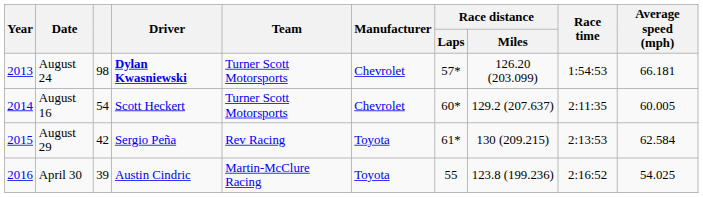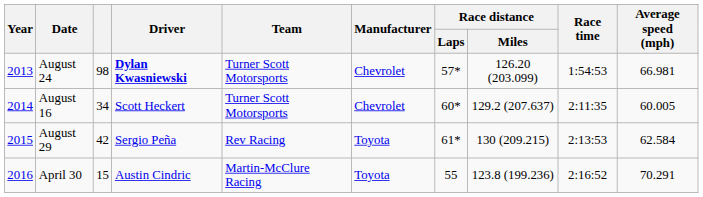(657, 70) 66.181 -> (657, 70) 66.981
(103, 105) 54 -> (103, 105) 34
(103, 175) 39 -> (103, 175) 15
(657, 175) 54.025 -> (657, 175) 70.291
